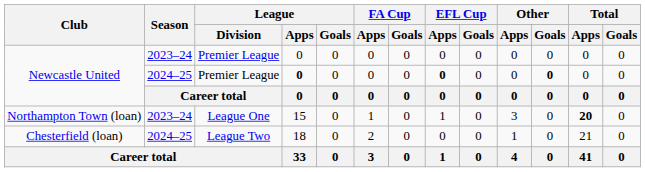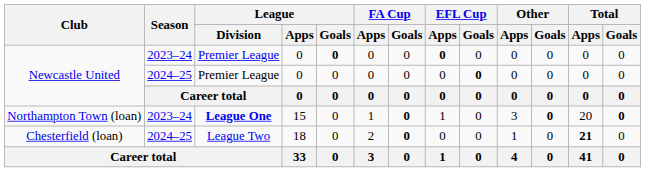(335, 55) normal -> (335, 55) bold
(443, 55) normal -> (443, 55) bold
(299, 75) bold -> (299, 75) normal
(443, 75) bold -> (443, 75) normal
(478, 75) normal -> (478, 75) bold
(550, 75) bold -> (550, 75) normal
(239, 116) normal -> (239, 116) bold
(407, 116) normal -> (407, 116) bold
(550, 116) normal -> (550, 116) bold
(586, 116) bold -> (586, 116) normal
(621, 116) normal -> (621, 116) bold
(407, 136) normal -> (407, 136) bold
(586, 136) normal -> (586, 136) bold
